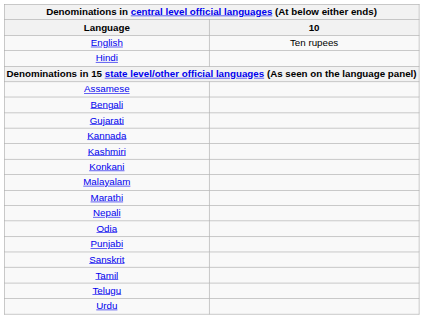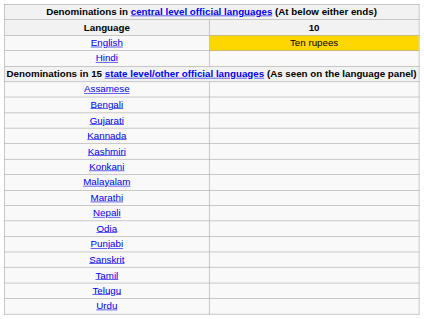(314, 43) no background -> (314, 43) gold background
